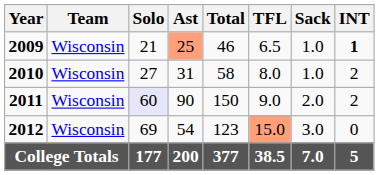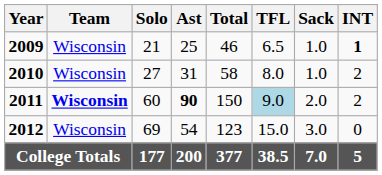(186, 45) lightsalmon background -> (189, 45) no background
(88, 101) normal -> (90, 101) bold
(148, 101) lavender background -> (152, 101) no background
(186, 101) normal -> (189, 101) bold
(270, 101) no background -> (273, 101) lightblue background
(270, 128) lightsalmon background -> (273, 128) no background
